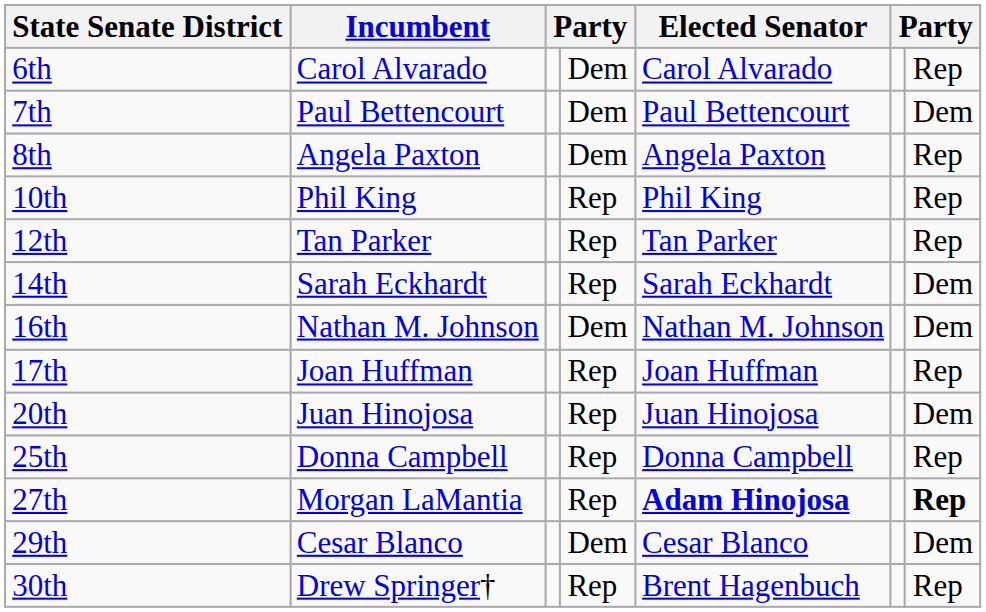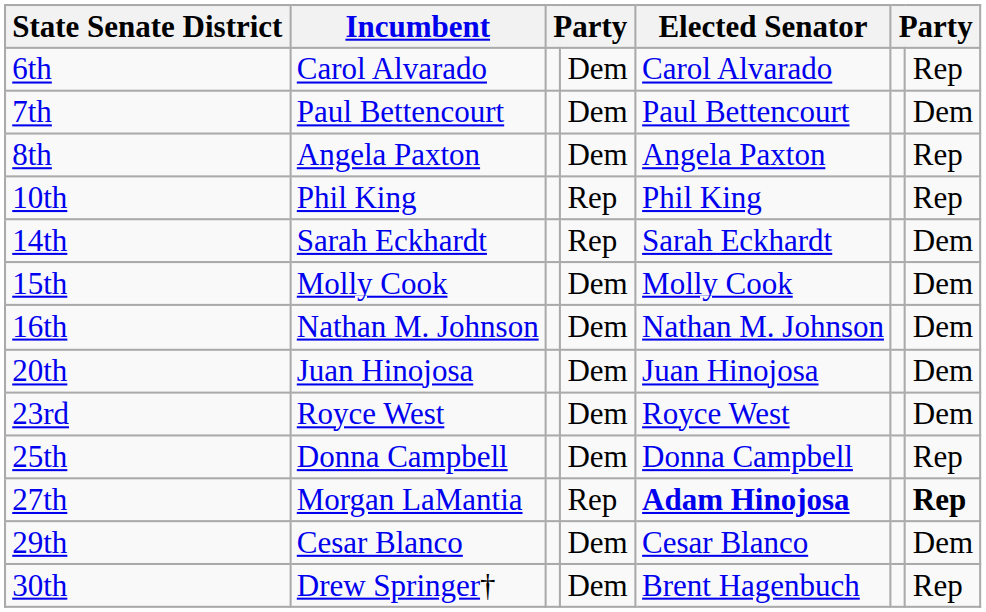- row: (40, 241)
+ row: (40, 283)
- row: (40, 369)
(592, 412) Rep -> (598, 369) Dem
+ row: (41, 412)
(592, 455) Rep -> (598, 455) Dem
(592, 584) Rep -> (598, 584) Dem
